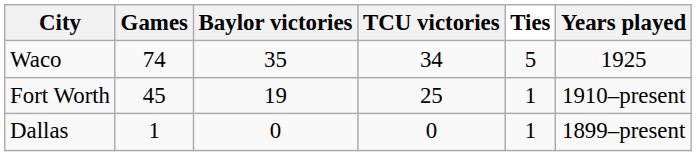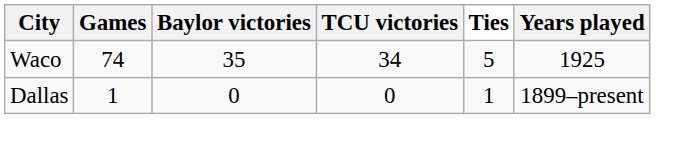- row: (60, 95)
